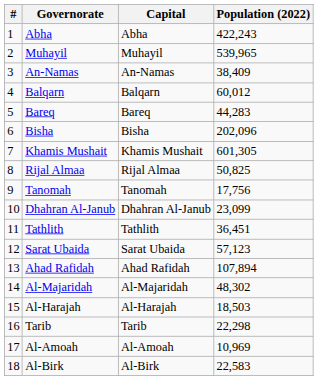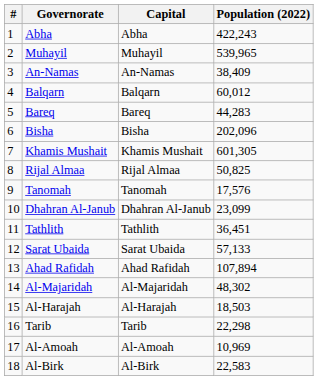(233, 190) 17,756 -> (233, 190) 17,576
(233, 248) 57,123 -> (233, 248) 57,133
